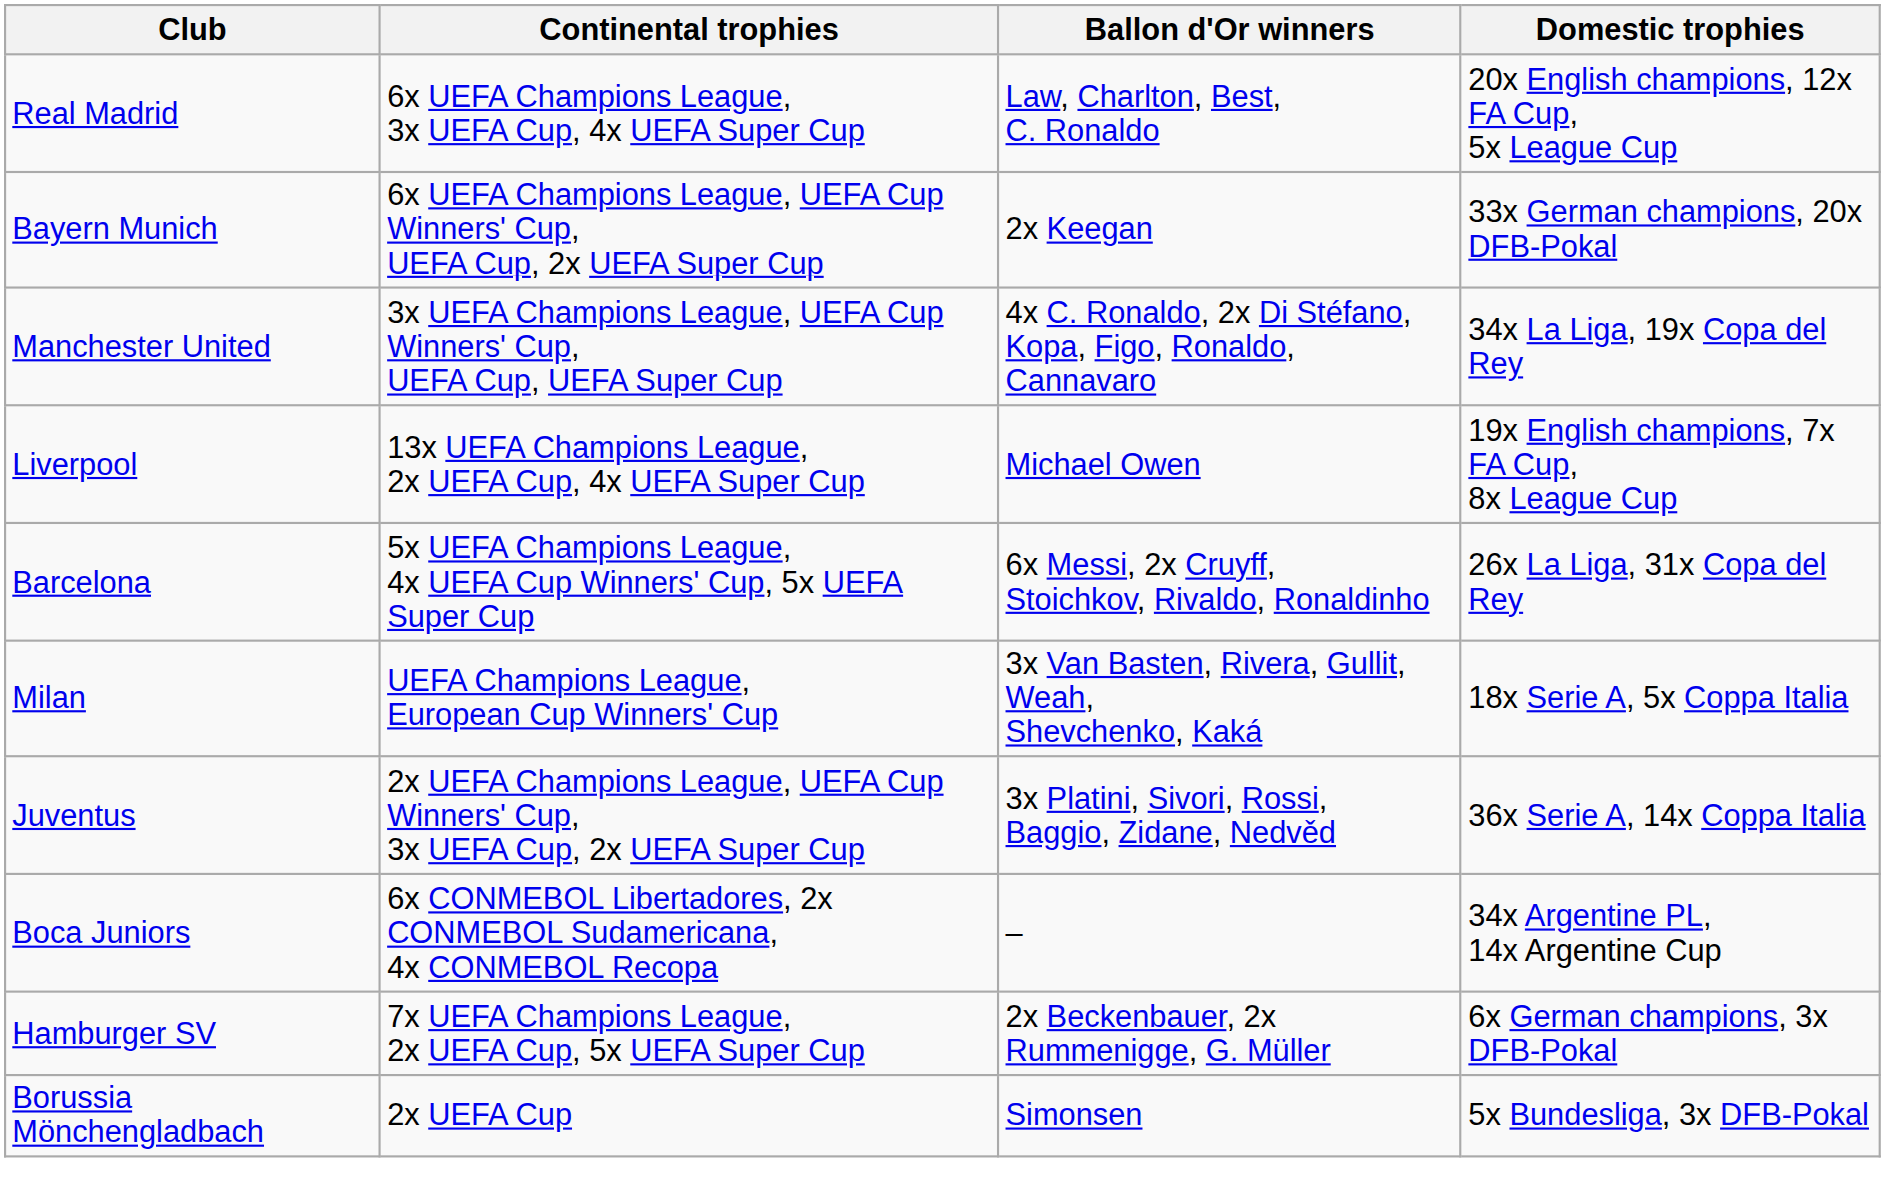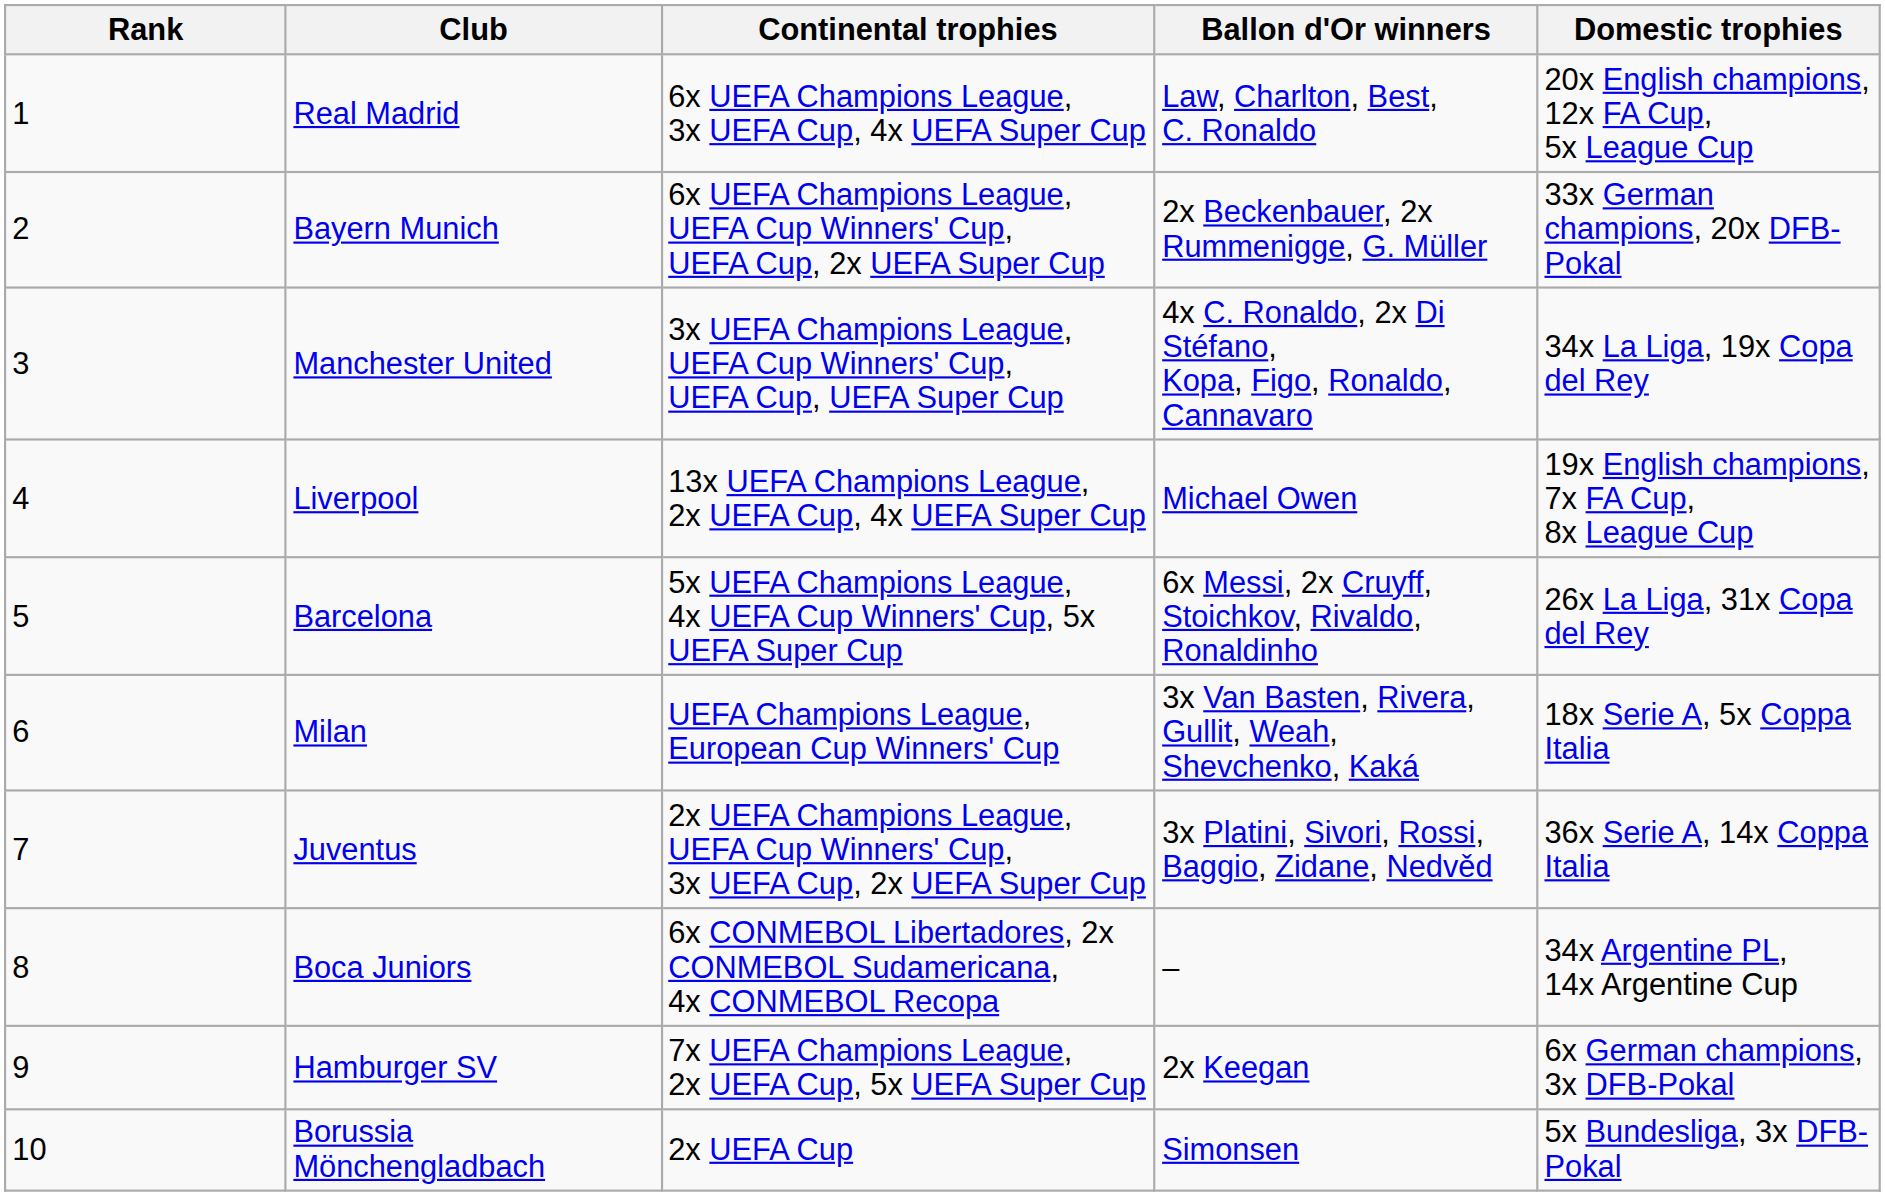+ column: (146, 29)
(1079, 230) 2x Keegan -> (1325, 230) 2x Beckenbauer, 2x Rummenigge, G. Müller
(1168, 1033) 2x Beckenbauer, 2x Rummenigge, G. Müller -> (1236, 1067) 2x Keegan
